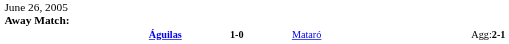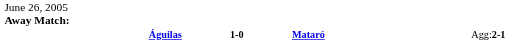(307, 35) normal -> (308, 35) bold
